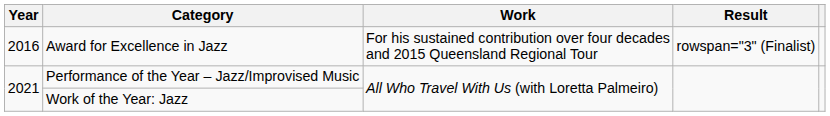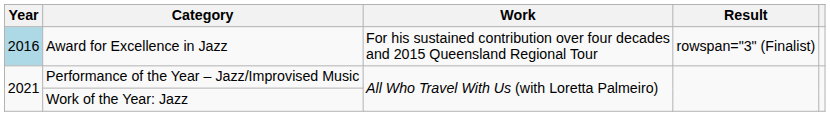(24, 46) no background -> (24, 46) lightblue background
